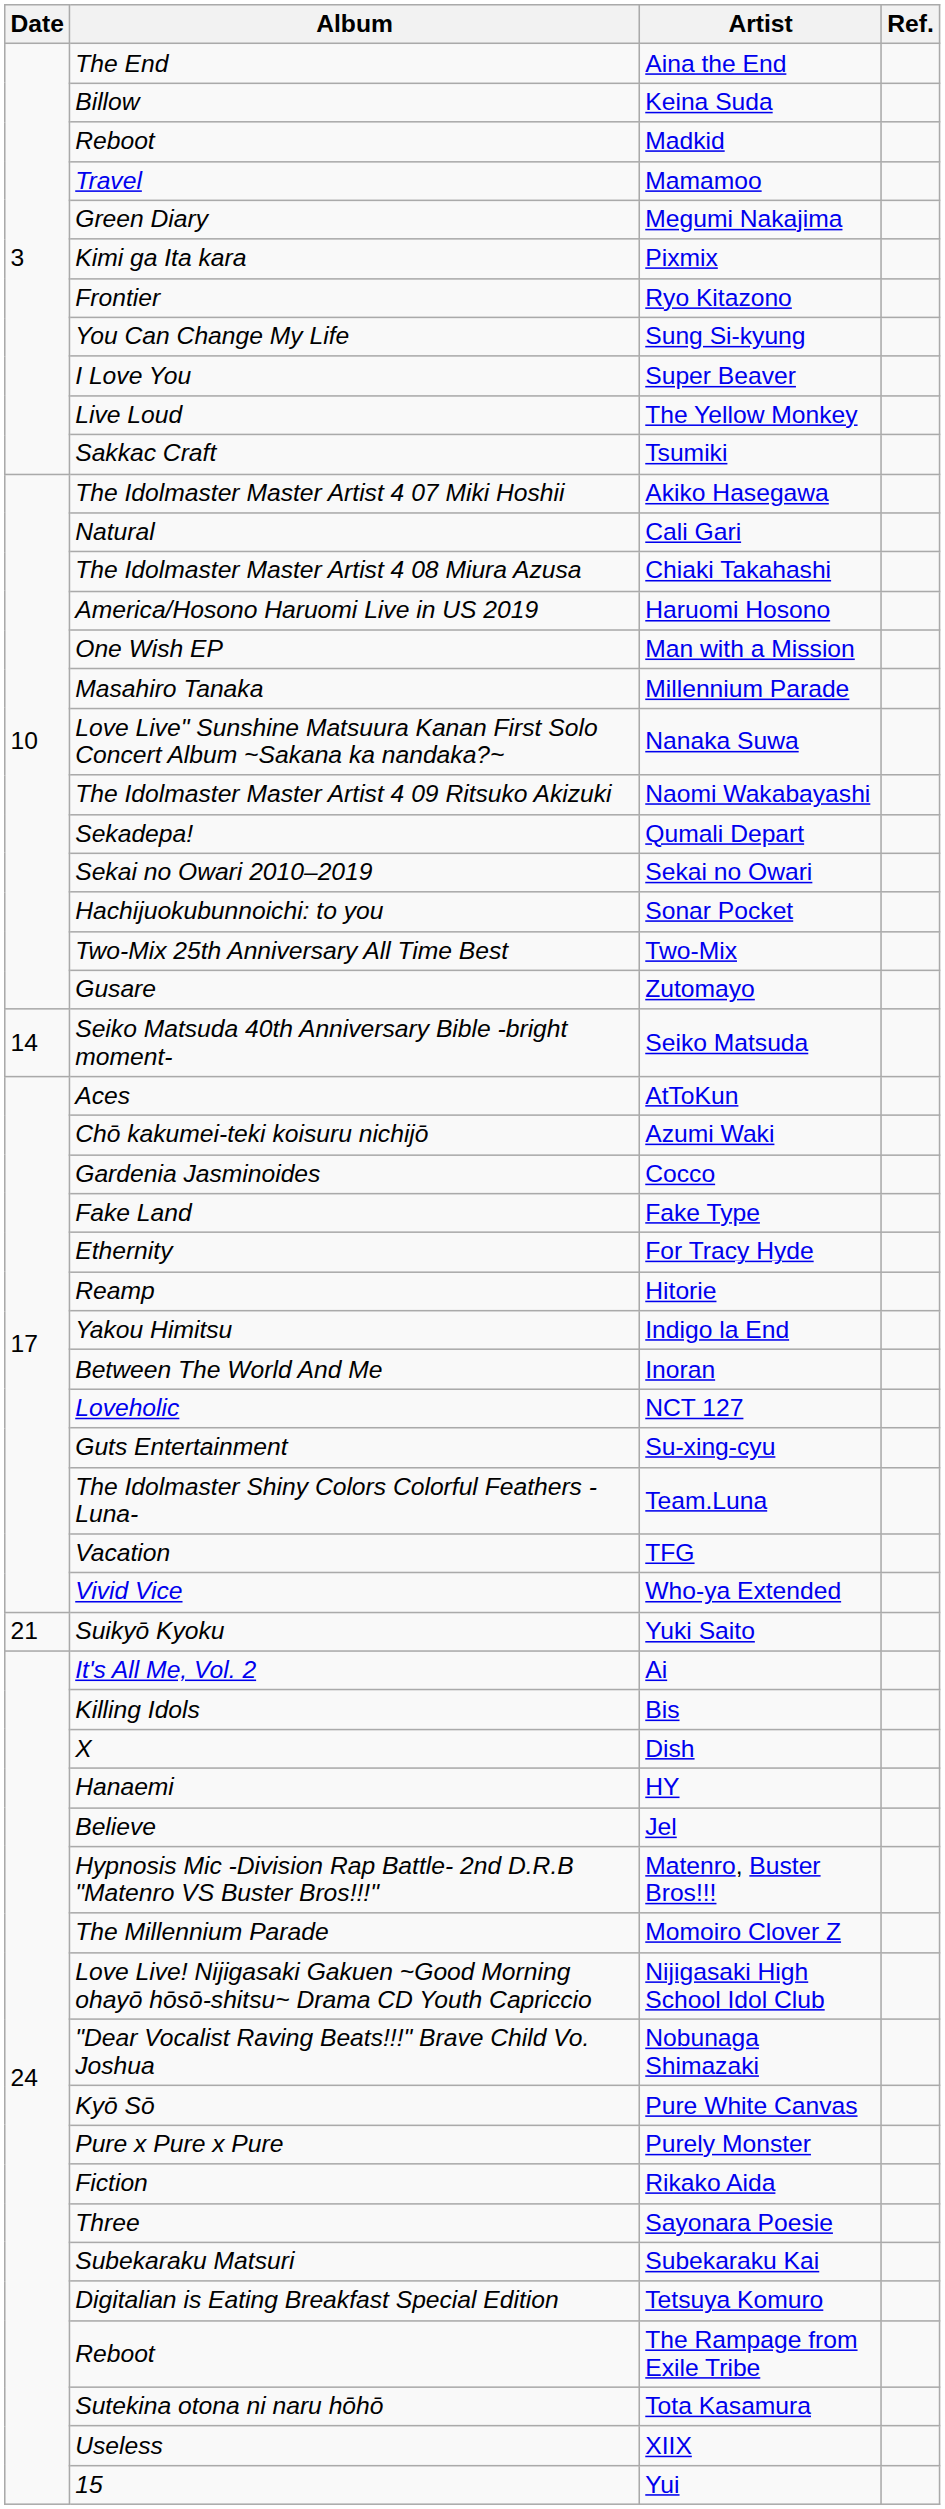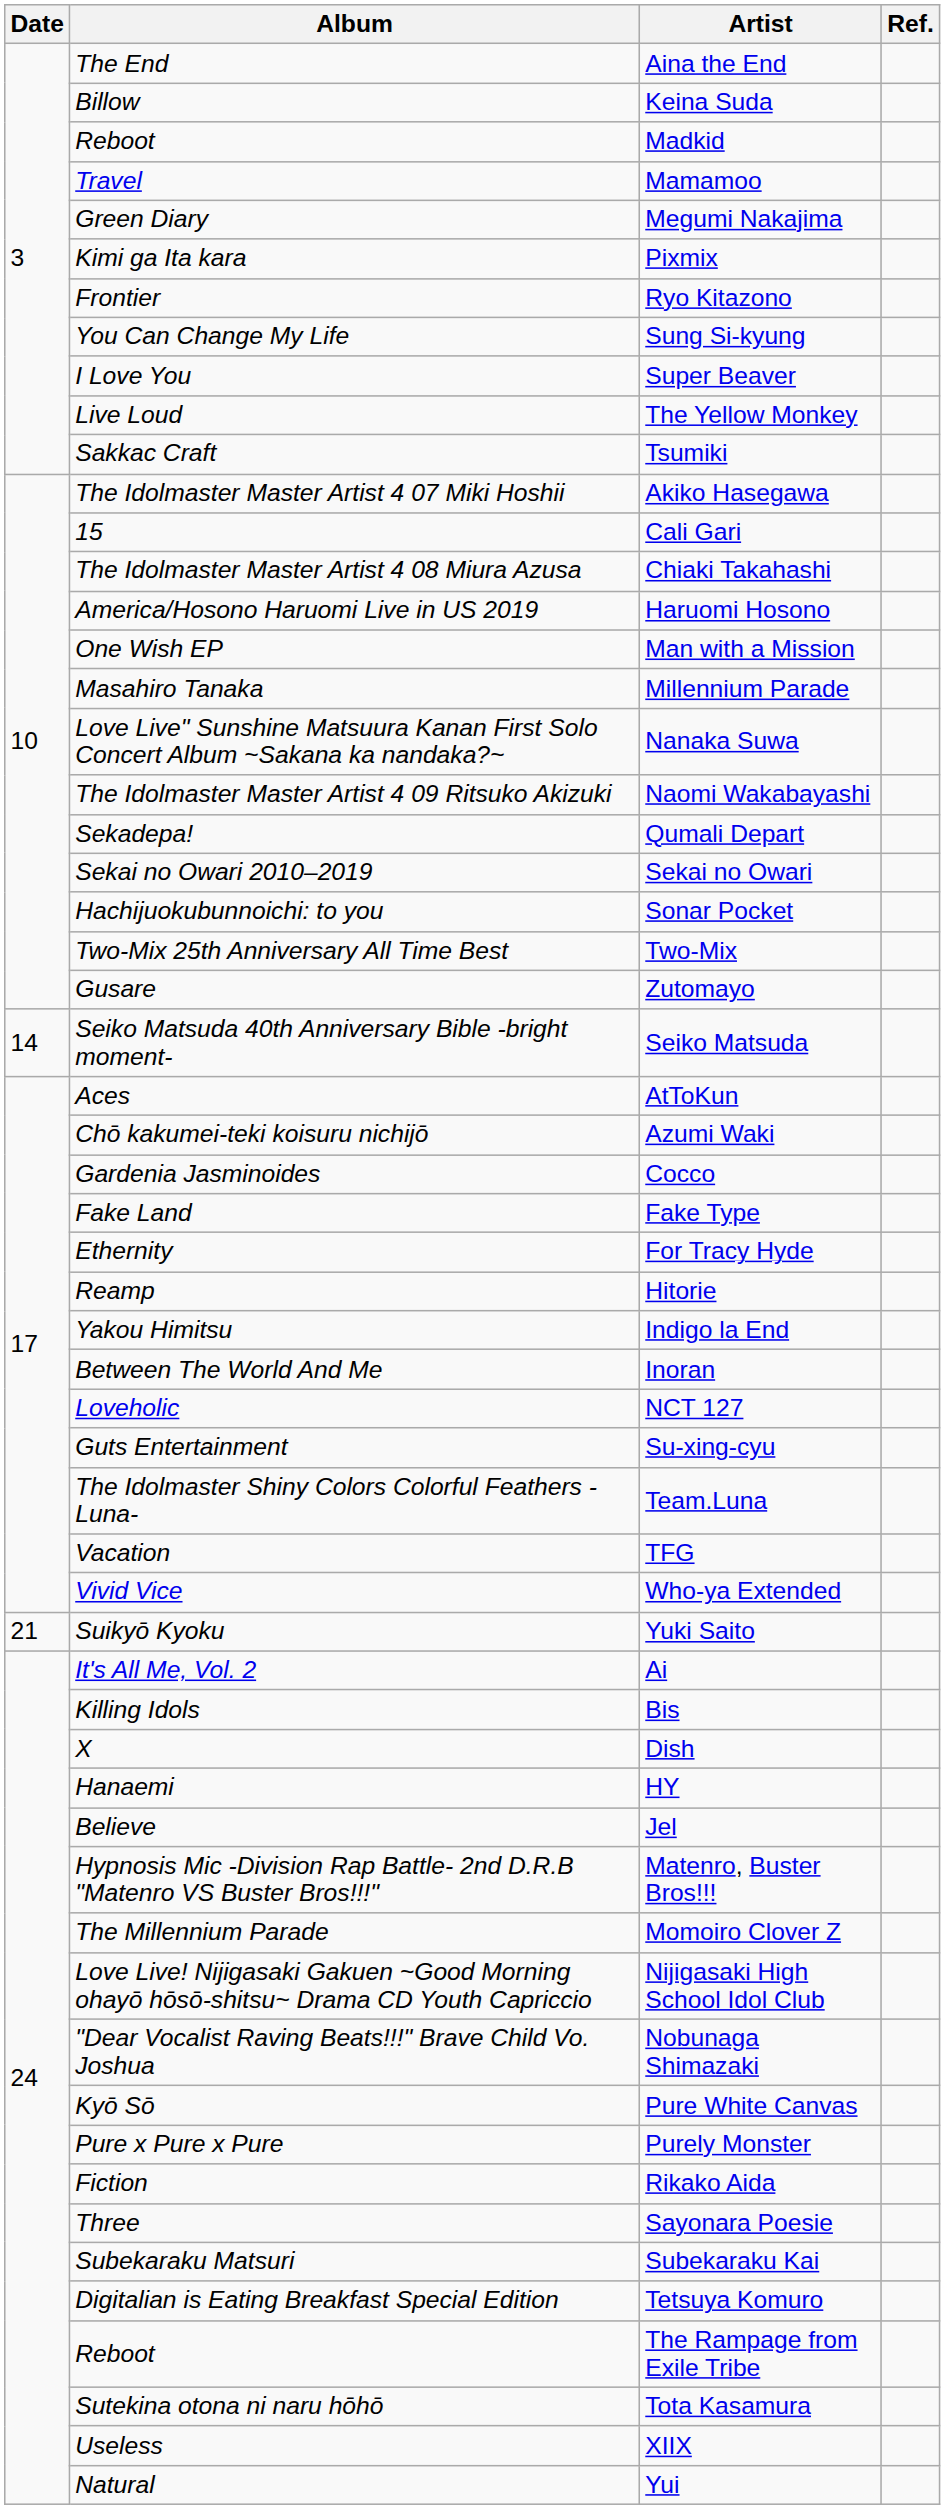(115, 532) Natural -> (89, 532) 15
(89, 2484) 15 -> (115, 2484) Natural
